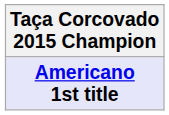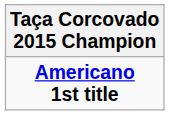(85, 83) lavender background -> (85, 83) no background
